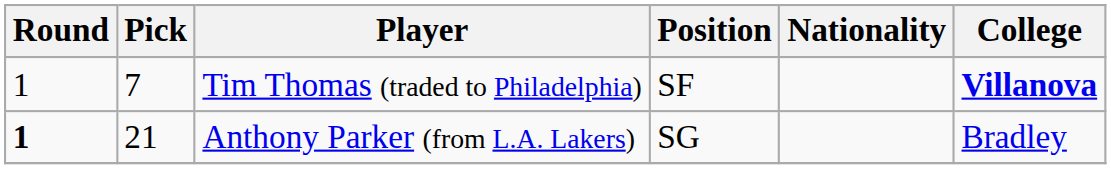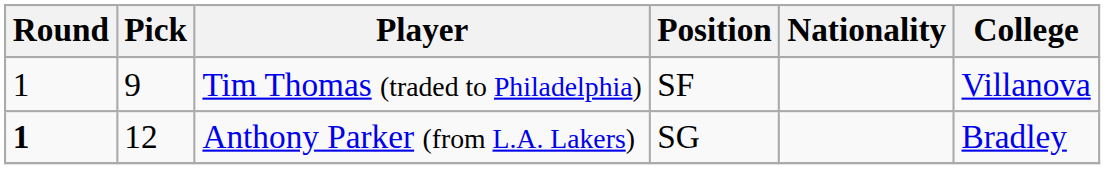(133, 83) 7 -> (133, 83) 9
(1029, 83) bold -> (1026, 83) normal
(141, 136) 21 -> (141, 136) 12
